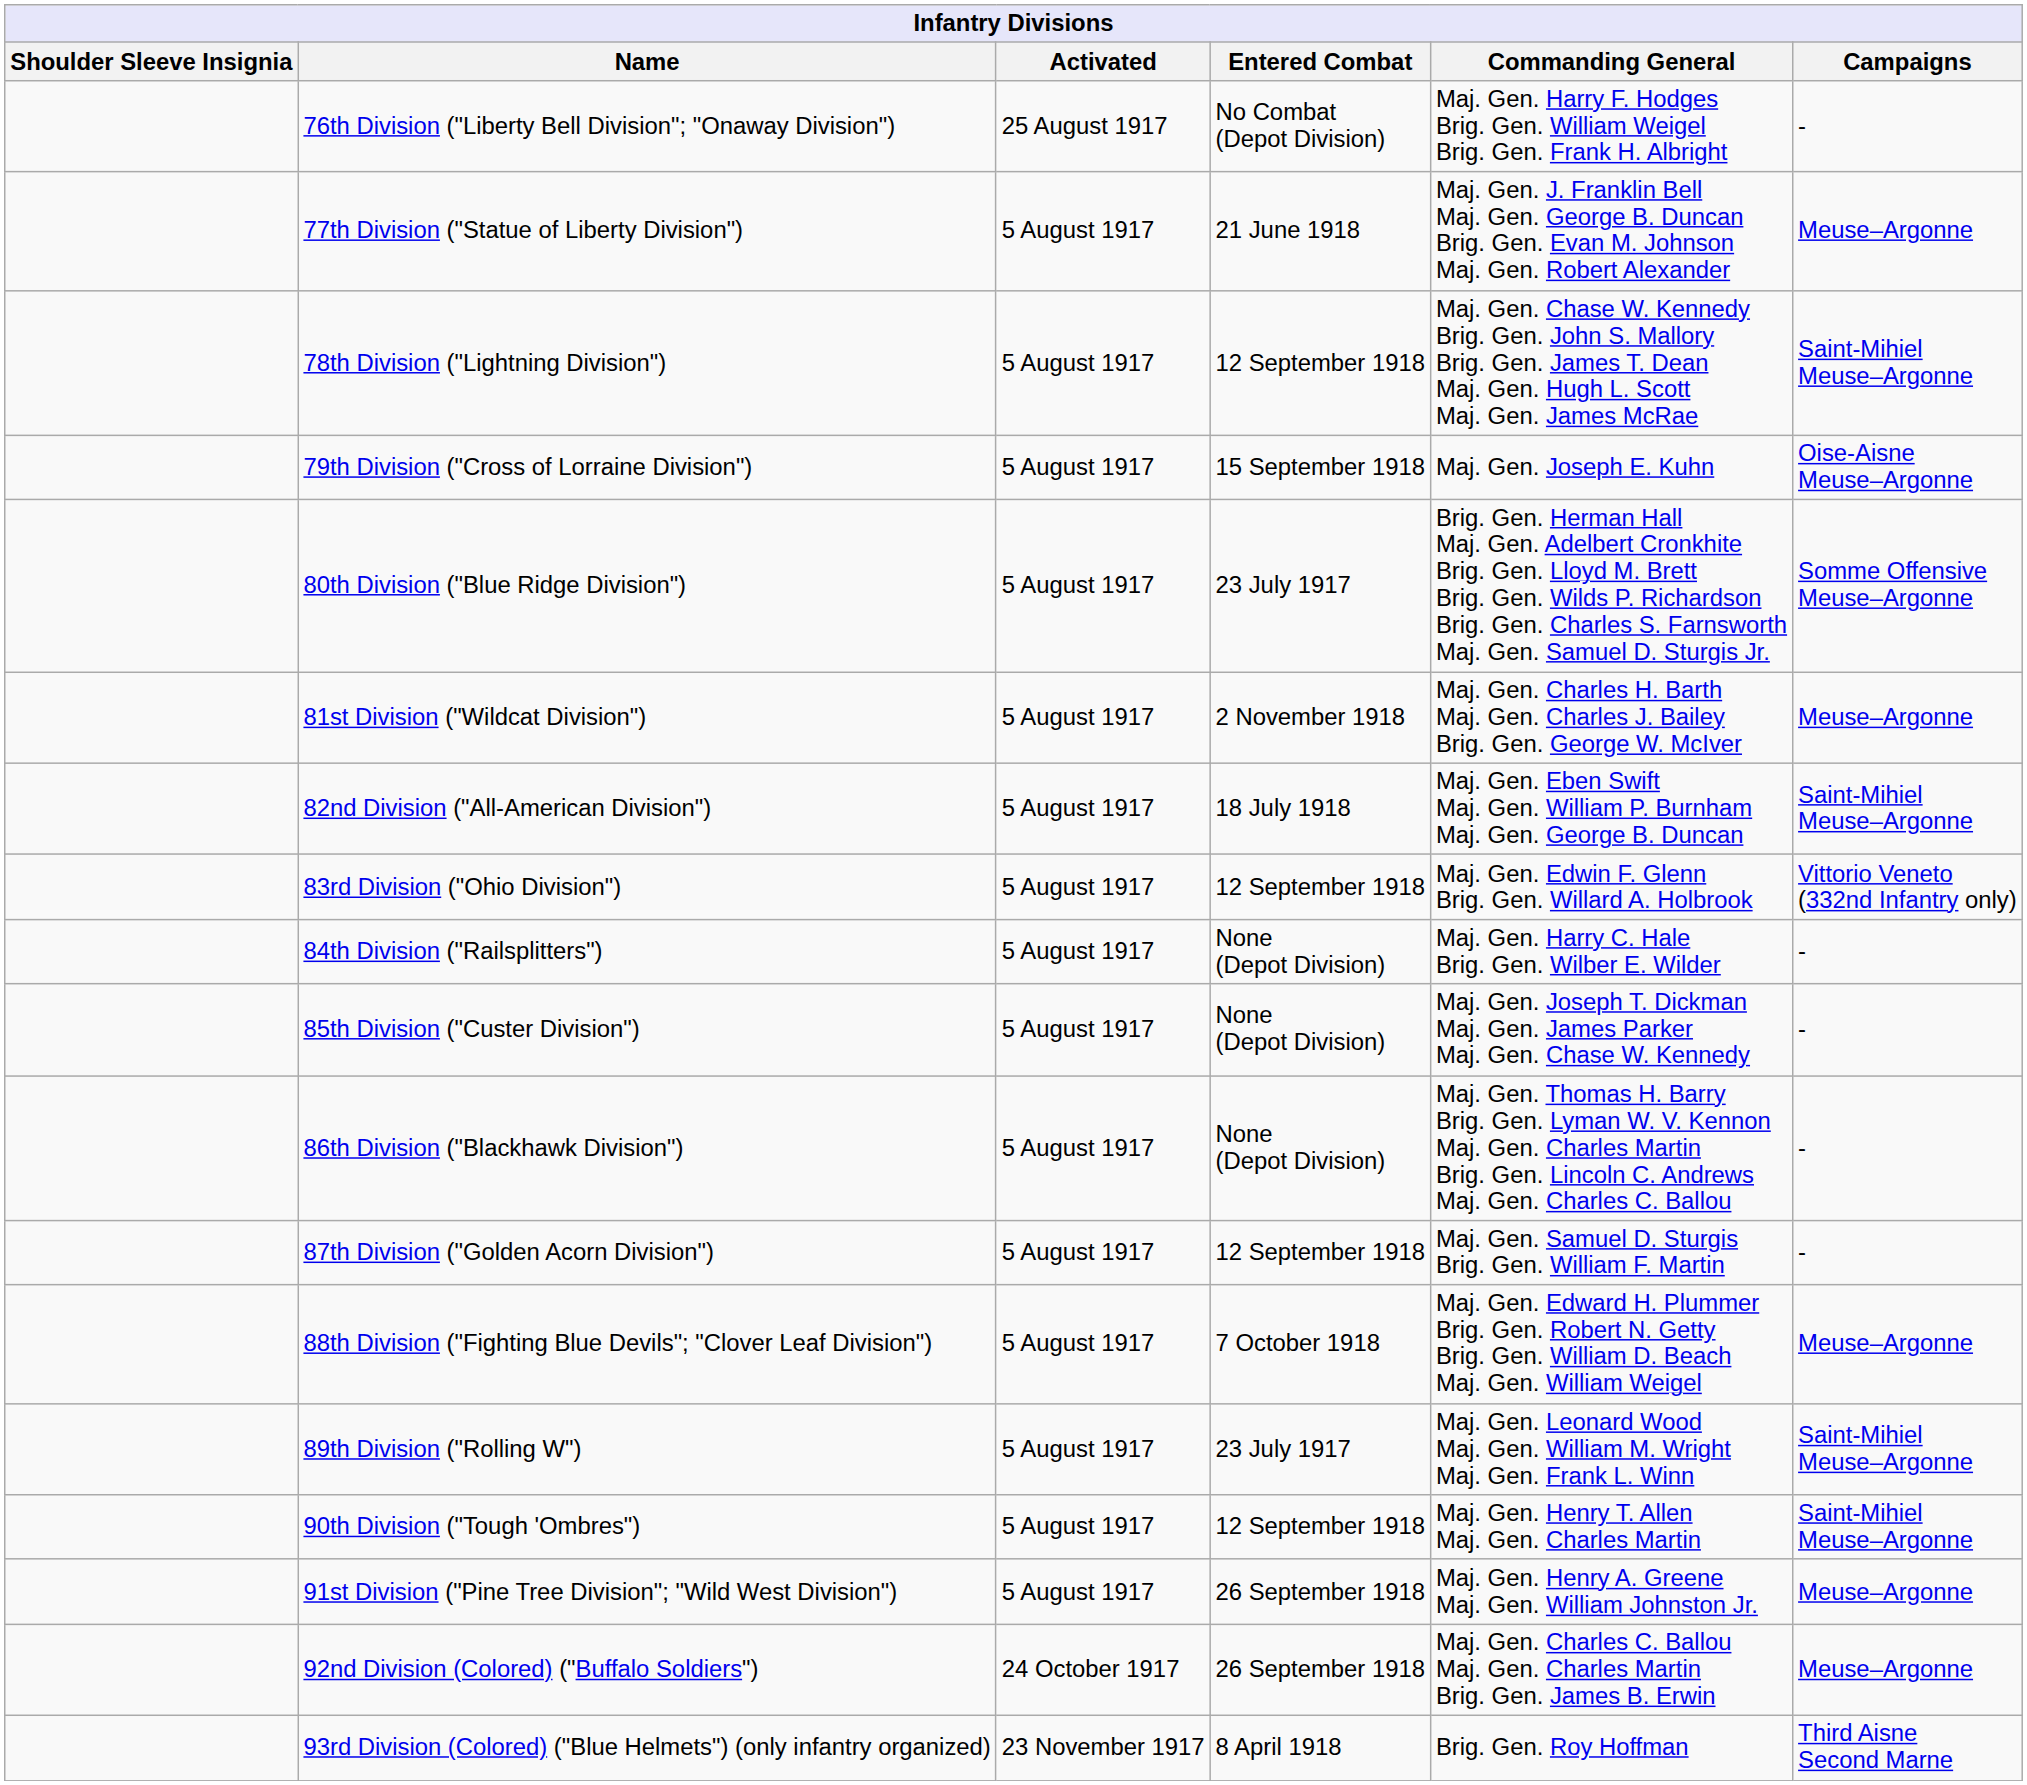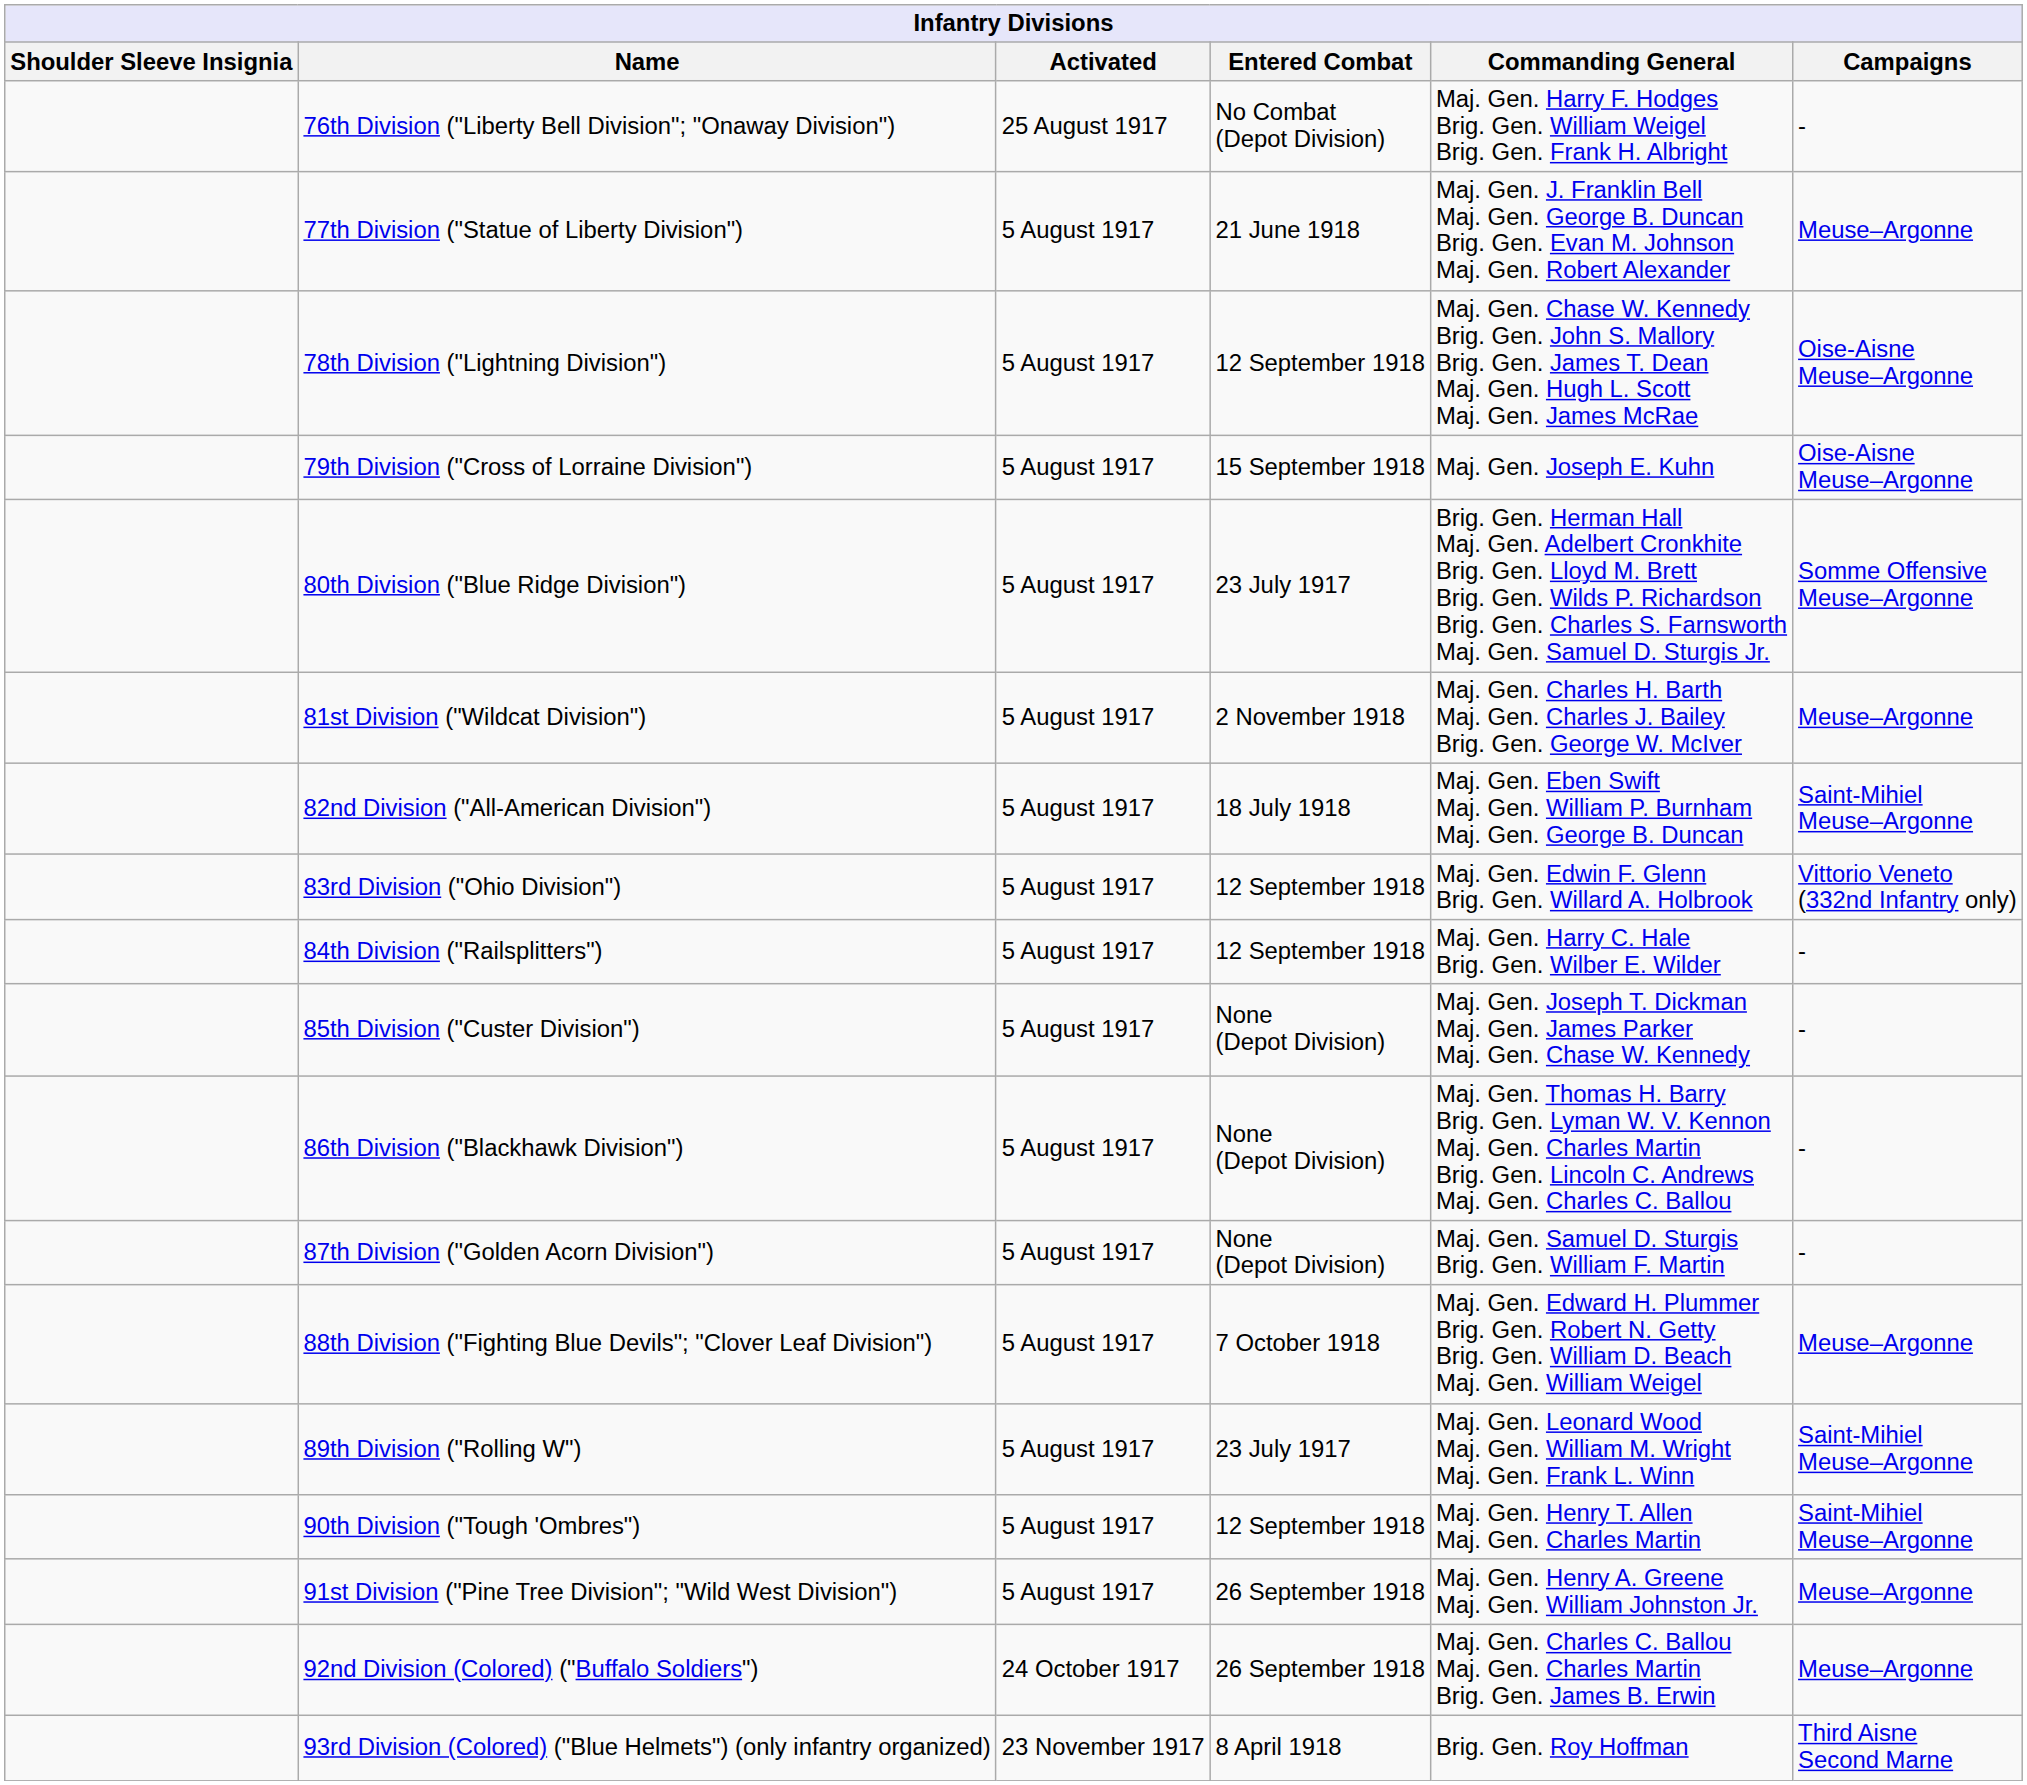(1886, 362) Saint-Mihiel Meuse–Argonne -> (1886, 362) Oise-Aisne Meuse–Argonne
(1300, 951) None (Depot Division) -> (1320, 951) 12 September 1918
(1320, 1252) 12 September 1918 -> (1300, 1252) None (Depot Division)
